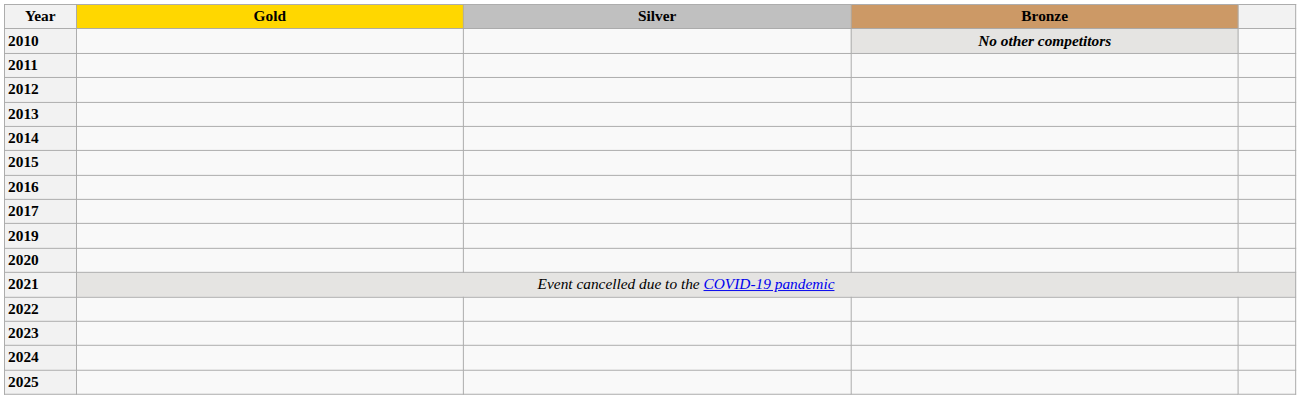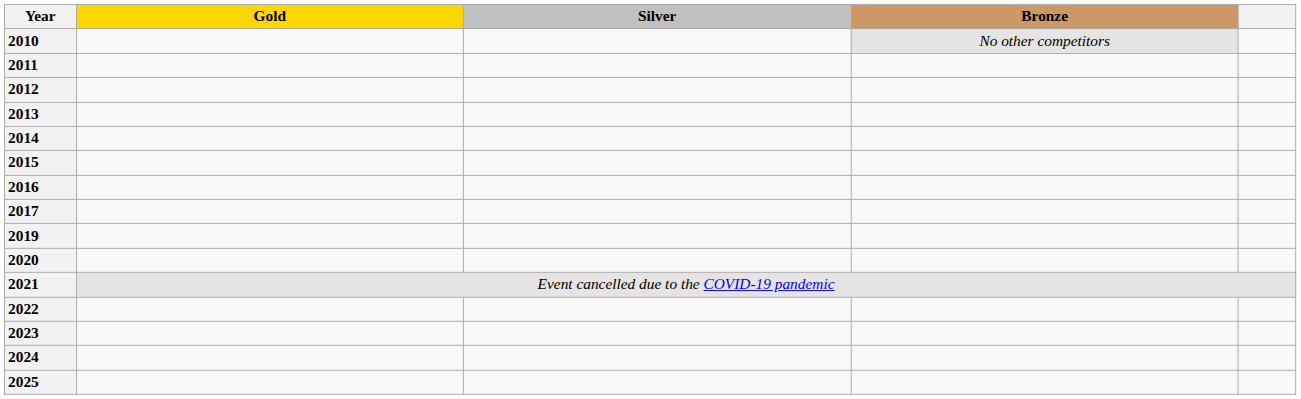(1045, 41) bold -> (1045, 41) normal
